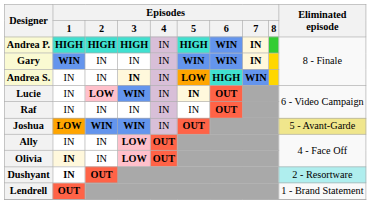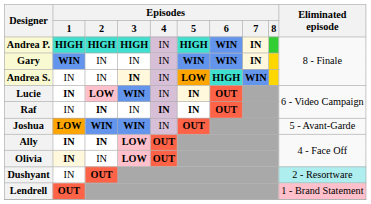(69, 93) normal -> (69, 93) bold
(102, 110) normal -> (102, 110) bold
(164, 110) normal -> (164, 110) bold
(194, 110) normal -> (194, 110) bold
(322, 126) khaki background -> (322, 126) no background
(69, 142) normal -> (69, 142) bold
(102, 142) normal -> (102, 142) bold
(69, 175) bold -> (69, 175) normal
(322, 191) no background -> (322, 191) pink background
